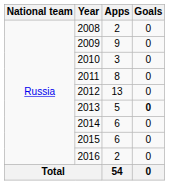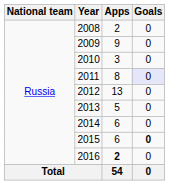(148, 76) no background -> (148, 76) lavender background
(148, 108) bold -> (148, 108) normal
(148, 140) normal -> (148, 140) bold
(117, 156) normal -> (117, 156) bold
